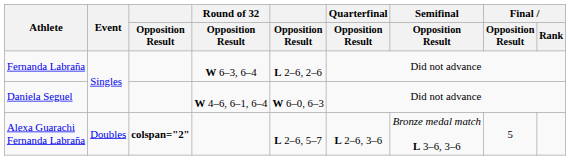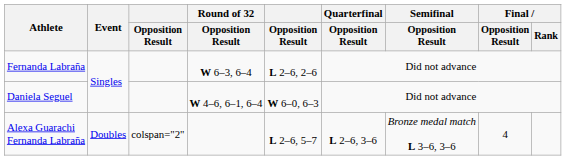(160, 134) bold -> (158, 134) normal
(510, 134) 5 -> (505, 134) 4
